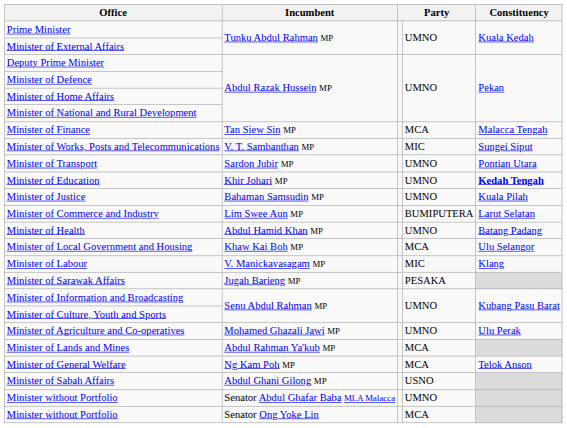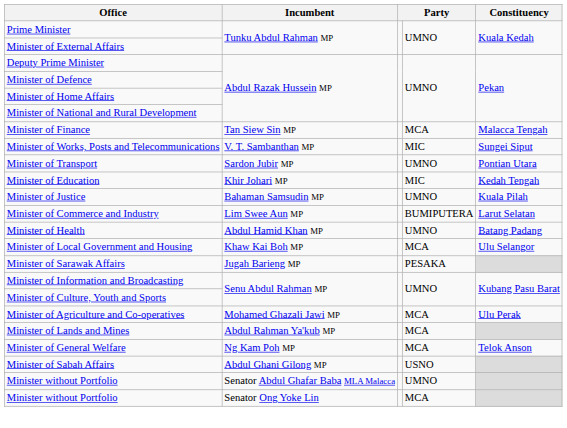(421, 180) UMNO -> (415, 180) MIC
(511, 180) bold -> (509, 180) normal
- row: (47, 264)
(421, 331) UMNO -> (417, 314) MCA
